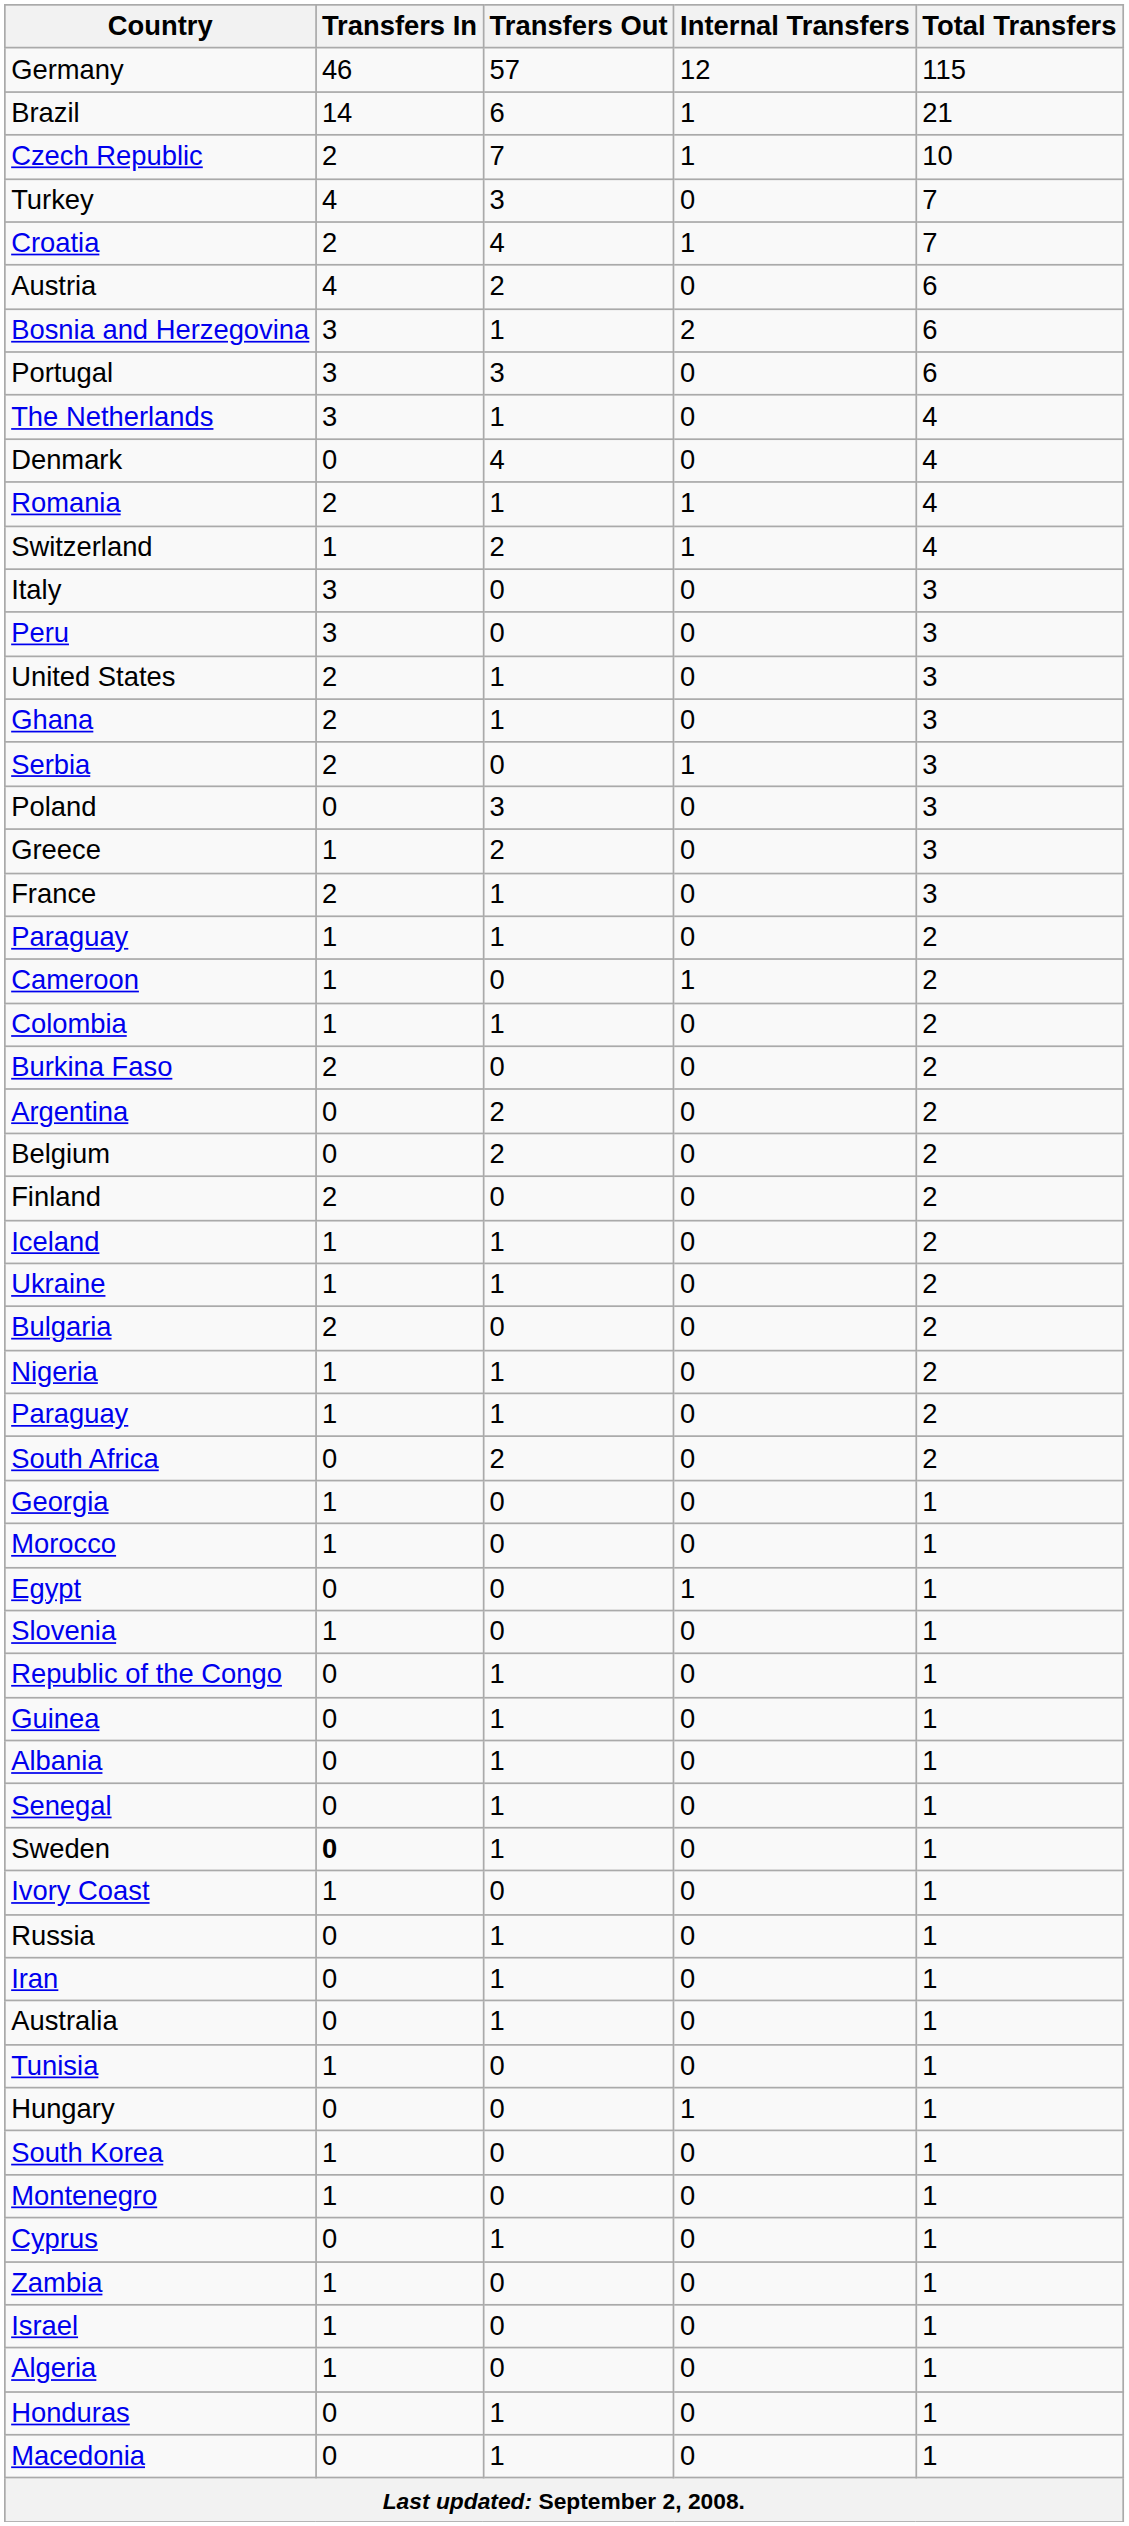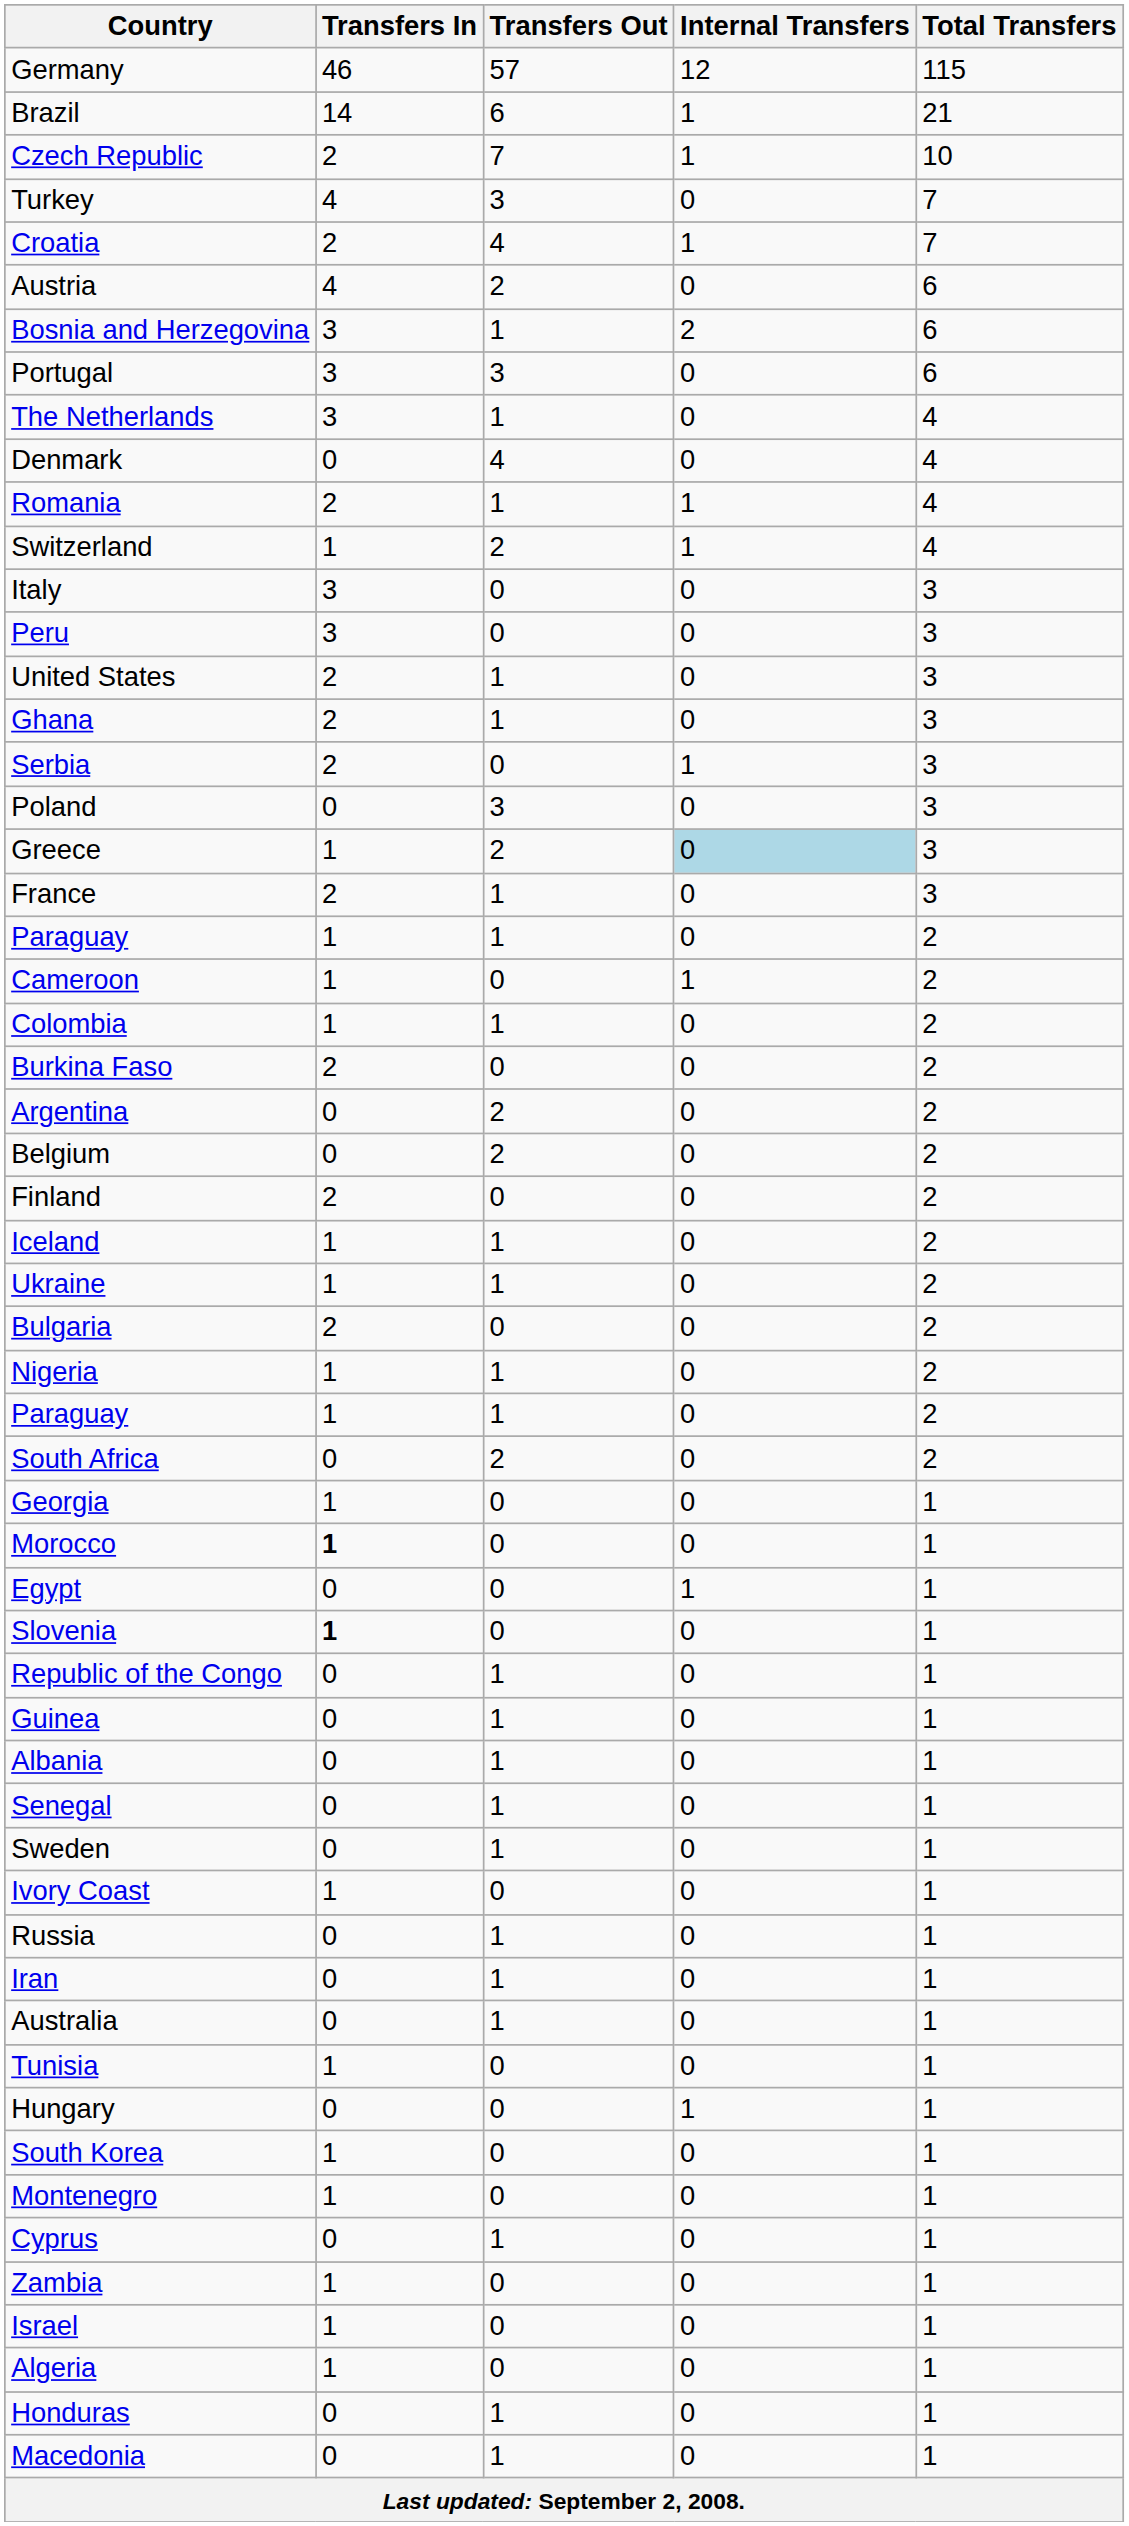(688, 850) no background -> (688, 850) lightblue background
(330, 1544) normal -> (330, 1544) bold
(330, 1631) normal -> (330, 1631) bold
(330, 1848) bold -> (330, 1848) normal
